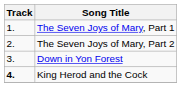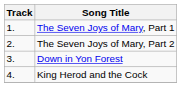(11, 75) bold -> (11, 75) normal
